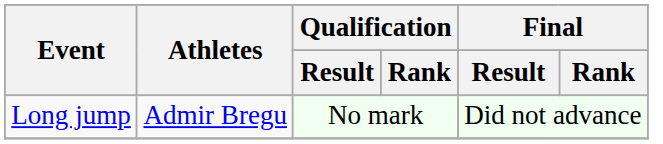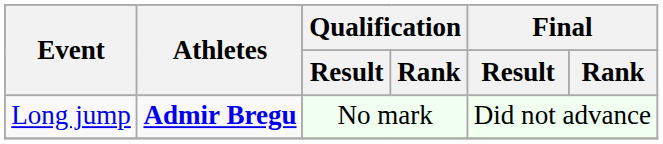(215, 116) normal -> (220, 116) bold
